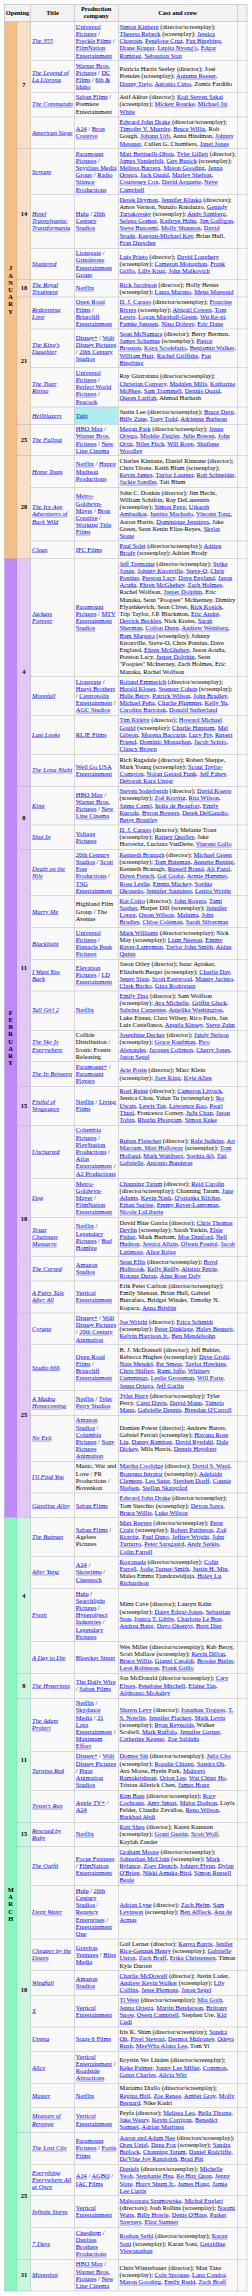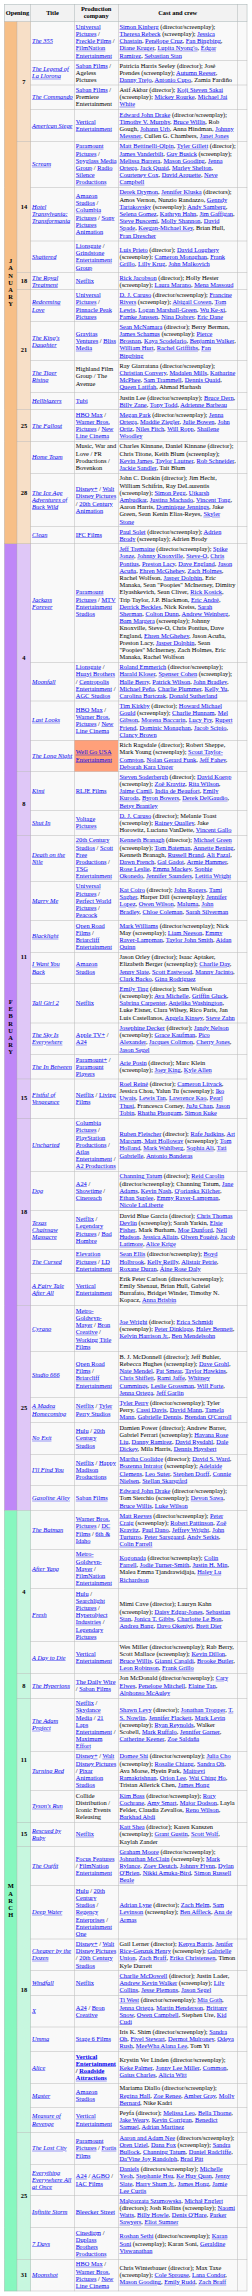(93, 76) Warner Bros. Pictures / DC Films / 6th & Idaho -> (93, 73) Saban Films / Ageless Pictures
(90, 132) A24 / Bron Creative -> (94, 125) Vertical Entertainment
(90, 221) Hulu / 20th Century Studios -> (95, 214) Amazon Studios / Columbia Pictures / Sony Pictures Animation
(94, 313) Open Road Films / Briarcliff Entertainment -> (94, 306) Universal Pictures / Pinnacle Peak Pictures
(96, 348) Disney+ / Walt Disney Pictures / 20th Century Studios -> (96, 341) Gravitas Ventures / Bliss Media
(94, 387) Universal Pictures / Perfect World Pictures / Peacock -> (95, 376) Highland Film Group / The Avenue
(82, 415) paleturquoise background -> (82, 401) no background
(96, 472) Netflix / Happy Madison Productions -> (96, 457) Music, War and Love / FR Productions / Bovenkon
(94, 514) Metro-Goldwyn-Mayer / Bron Creative / Working Title Films -> (96, 500) Disney+ / Walt Disney Pictures / 20th Century Animation
(91, 735) RLJE Films -> (95, 720) HBO Max / Warner Bros. Pictures / New Line Cinema
(94, 770) no background -> (94, 756) lightsalmon background
(95, 805) HBO Max / Warner Bros. Pictures / New Line Cinema -> (91, 791) RLJE Films
(95, 911) Highland Film Group / The Avenue -> (94, 901) Universal Pictures / Perfect World Pictures / Peacock
(94, 943) Universal Pictures / Pinnacle Peak Pictures -> (94, 936) Open Road Films / Briarcliff Entertainment
(94, 975) Elevation Pictures / LD Entertainment -> (87, 968) Amazon Studios
(93, 1046) Collide Distribution / Iconic Events Releasing -> (92, 1038) Apple TV+ / A24
(94, 1198) Metro-Goldwyn-Mayer / FilmNation Entertainment -> (90, 1191) A24 / Showtime / Cinereach
(87, 1269) Amazon Studios -> (94, 1261) Elevation Pictures / LD Entertainment
(96, 1328) Disney+ / Walt Disney Pictures / 20th Century Animation -> (94, 1328) Metro-Goldwyn-Mayer / Bron Creative / Working Title Films
(95, 1438) Amazon Studios / Columbia Pictures / Sony Pictures Animation -> (90, 1438) Hulu / 20th Century Studios
(96, 1477) Music, War and Love / FR Productions / Bovenkon -> (96, 1470) Netflix / Happy Madison Productions
(93, 1537) Saban Films / Ageless Pictures -> (93, 1530) Warner Bros. Pictures / DC Films / 6th & Idaho
(90, 1572) A24 / Showtime / Cinereach -> (94, 1569) Metro-Goldwyn-Mayer / FilmNation Entertainment
(95, 1657) Bleecker Street -> (94, 1657) Vertical Entertainment
(92, 1806) Apple TV+ / A24 -> (93, 1806) Collide Distribution / Iconic Events Releasing
(96, 1955) Gravitas Ventures / Bliss Media -> (96, 1955) Disney+ / Walt Disney Pictures / 20th Century Studios
(87, 1983) Amazon Studios -> (85, 1983) Netflix
(94, 2011) Vertical Entertainment -> (90, 2011) A24 / Bron Creative
(96, 2067) normal -> (96, 2067) bold
(85, 2095) Netflix -> (87, 2095) Amazon Studios
(94, 2212) Vertical Entertainment -> (95, 2212) Bleecker Street
